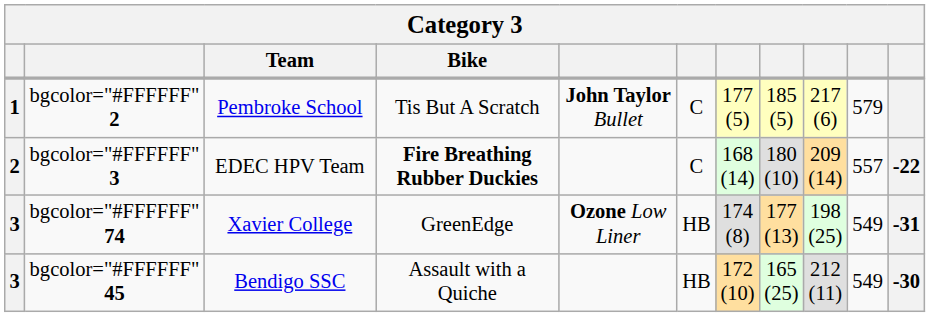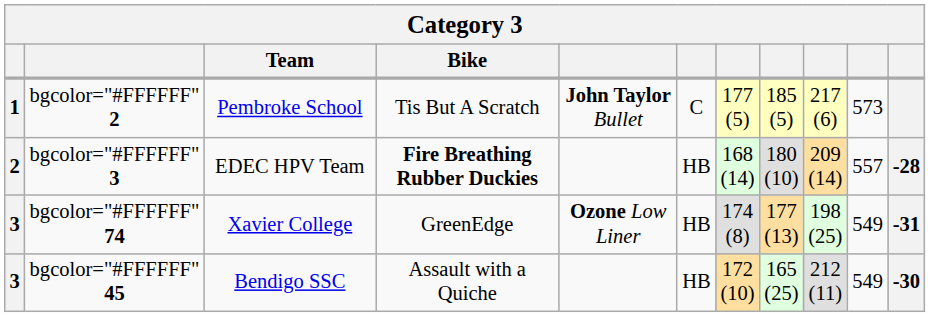(868, 107) 579 -> (868, 107) 573
(696, 165) C -> (696, 165) HB
(906, 165) -22 -> (906, 165) -28
